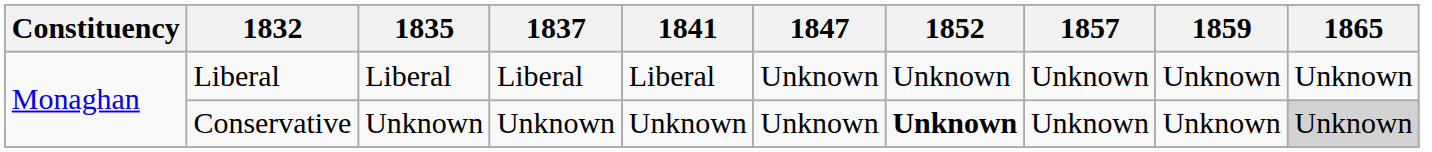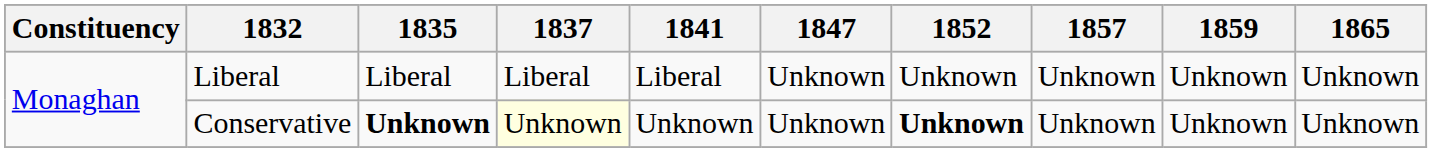(424, 123) normal -> (428, 123) bold
(556, 123) no background -> (563, 123) lightyellow background
(1354, 123) lightgrey background -> (1360, 123) no background
